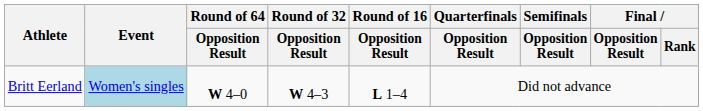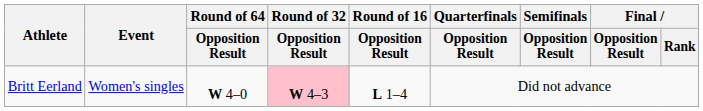(136, 86) lightblue background -> (136, 86) no background
(309, 95) no background -> (309, 95) pink background
